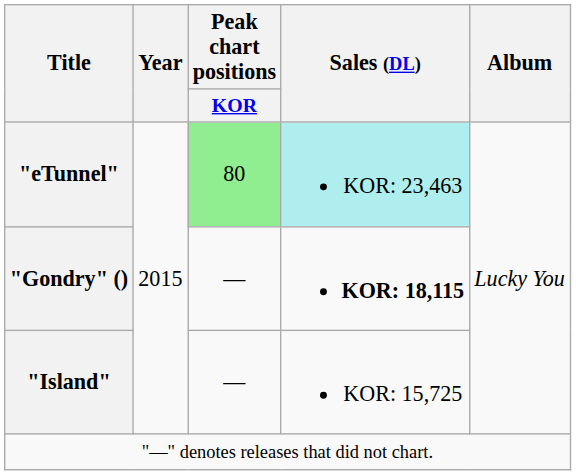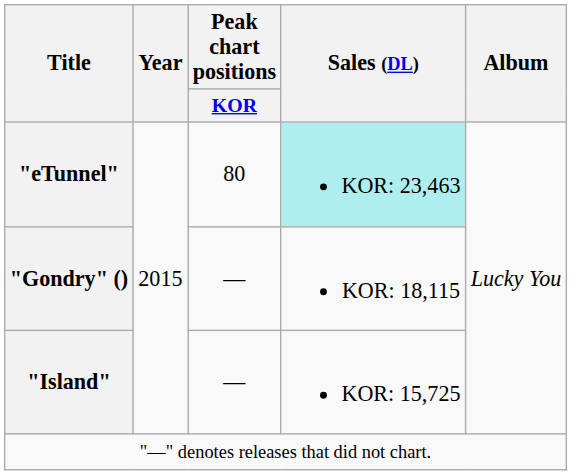(234, 173) lightgreen background -> (234, 173) no background
(375, 291) bold -> (373, 291) normal
